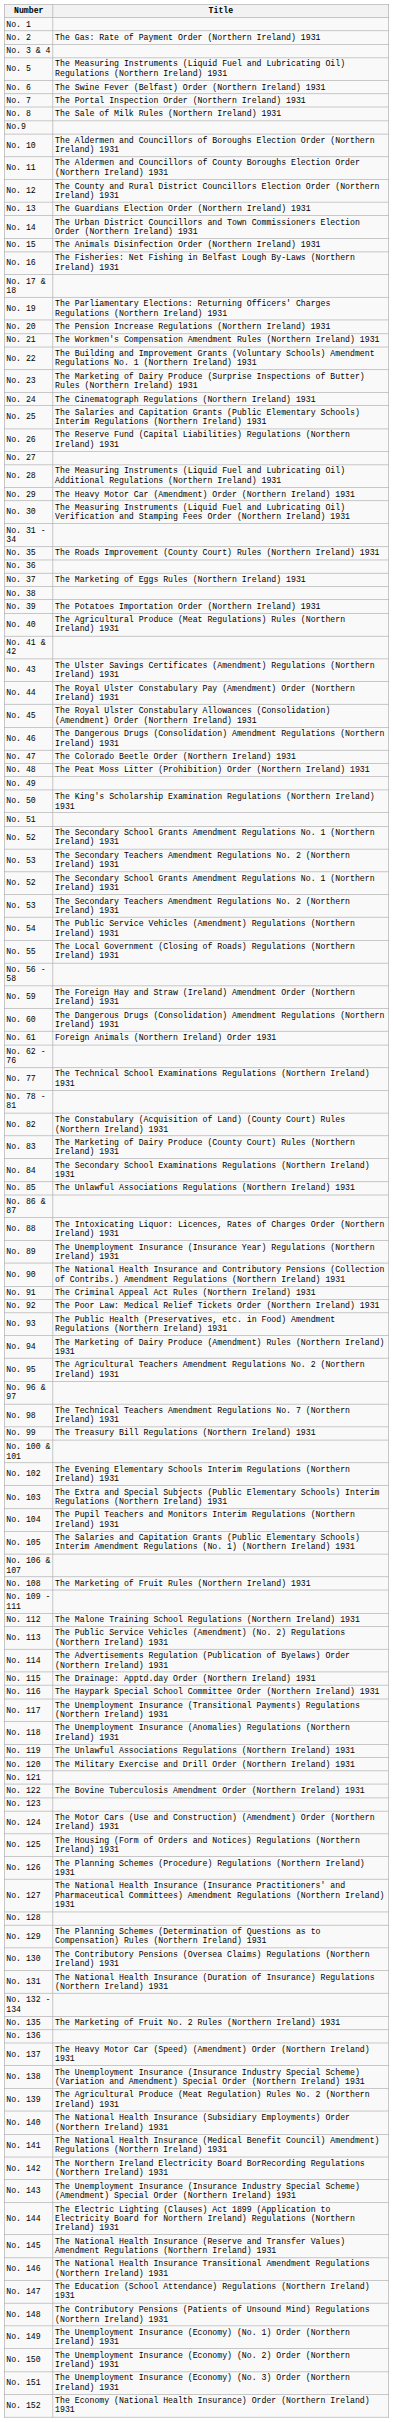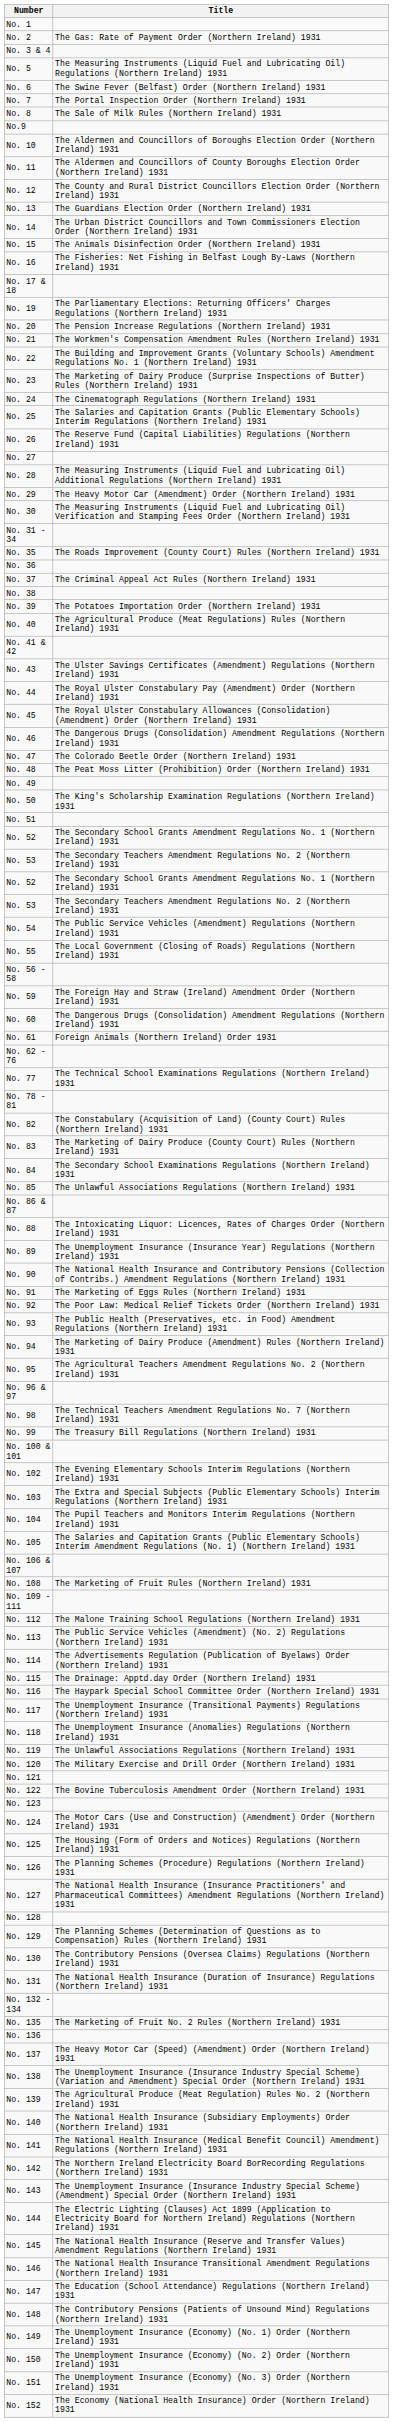(180, 580) The Marketing of Eggs Rules (Northern Ireland) 1931 -> (185, 580) The Criminal Appeal Act Rules (Northern Ireland) 1931
(185, 1293) The Criminal Appeal Act Rules (Northern Ireland) 1931 -> (180, 1293) The Marketing of Eggs Rules (Northern Ireland) 1931
